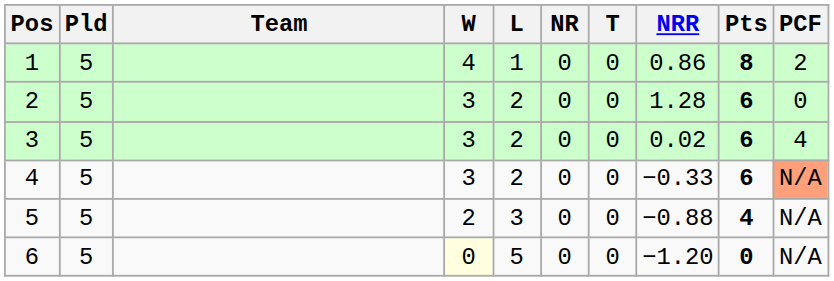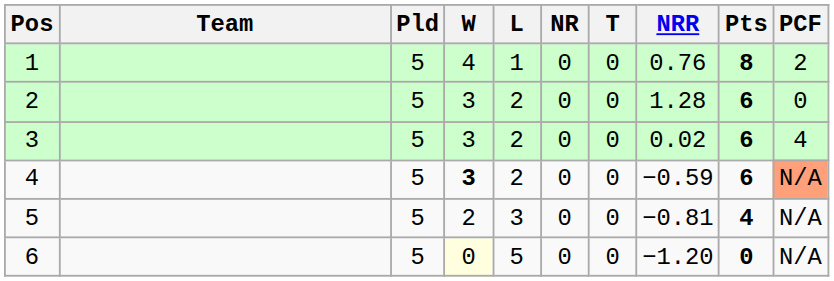columns swapped: (279, 24) <-> (86, 24)
(678, 63) 0.86 -> (678, 63) 0.76
(469, 179) normal -> (469, 179) bold
(678, 179) −0.33 -> (678, 179) −0.59
(678, 218) −0.88 -> (678, 218) −0.81
